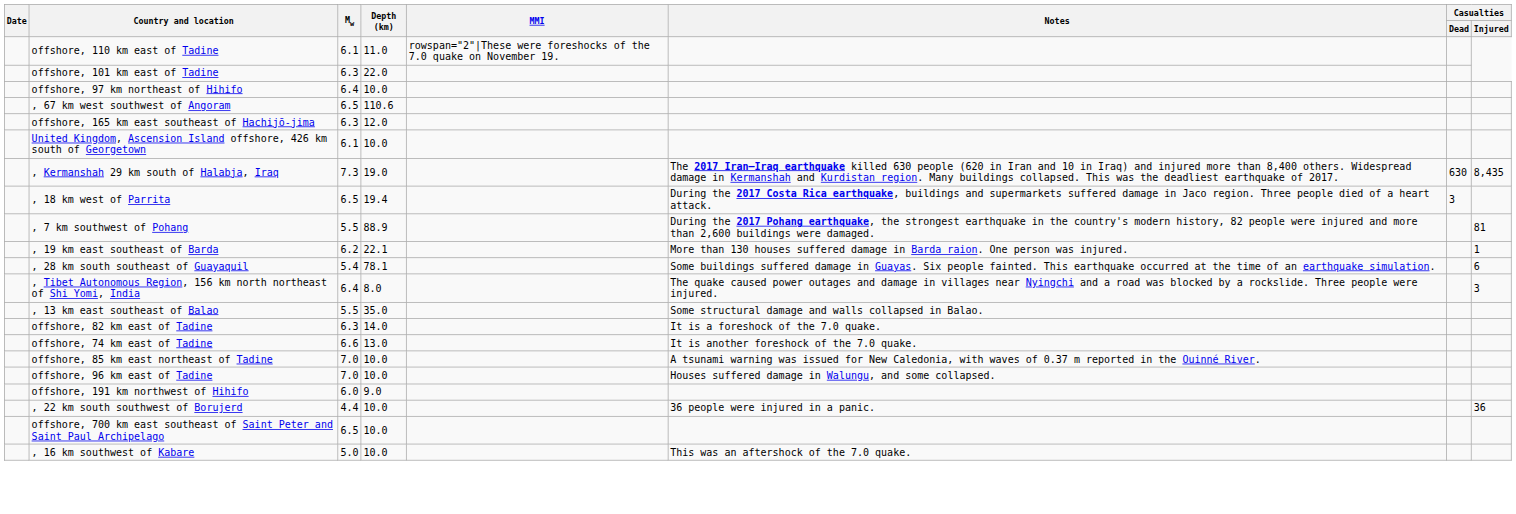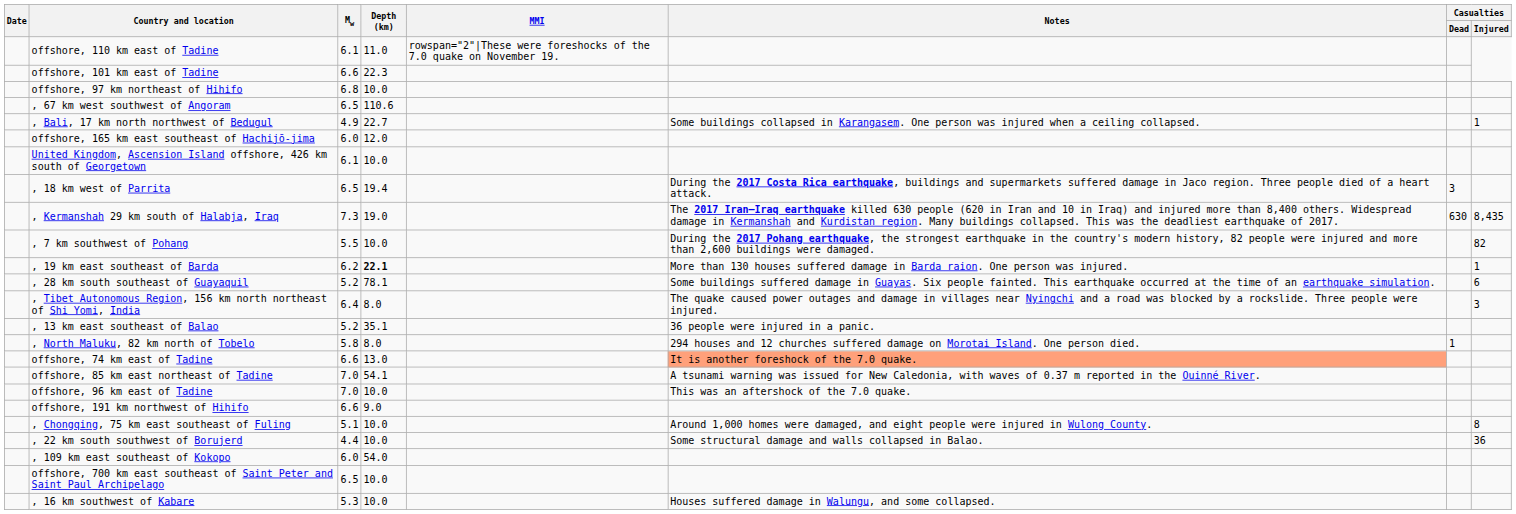(350, 73) 6.3 -> (350, 73) 6.6
(375, 73) 22.0 -> (375, 73) 22.3
(350, 89) 6.4 -> (350, 89) 6.8
+ row: (152, 122)
(350, 122) 6.3 -> (350, 138) 6.0
rows swapped: (155, 172) <-> (101, 200)
(375, 228) 88.9 -> (375, 244) 10.0
(1480, 228) 81 -> (1480, 244) 82
(375, 250) normal -> (375, 266) bold
(350, 266) 5.4 -> (350, 282) 5.2
(350, 310) 5.5 -> (350, 327) 5.2
(375, 310) 35.0 -> (375, 327) 35.1
(827, 310) Some structural damage and walls collapsed in Balao. -> (773, 327) 36 people were injured in a panic.
+ row: (143, 343)
- row: (122, 327)
(794, 343) no background -> (794, 359) lightsalmon background
(375, 359) 10.0 -> (375, 376) 54.1
(833, 376) Houses suffered damage in Walungu, and some collapsed. -> (791, 392) This was an aftershock of the 7.0 quake.
(350, 392) 6.0 -> (350, 408) 6.6
+ row: (161, 424)
(773, 408) 36 people were injured in a panic. -> (827, 441) Some structural damage and walls collapsed in Balao.
+ row: (131, 457)
(350, 452) 5.0 -> (350, 501) 5.3
(791, 452) This was an aftershock of the 7.0 quake. -> (833, 501) Houses suffered damage in Walungu, and some collapsed.
